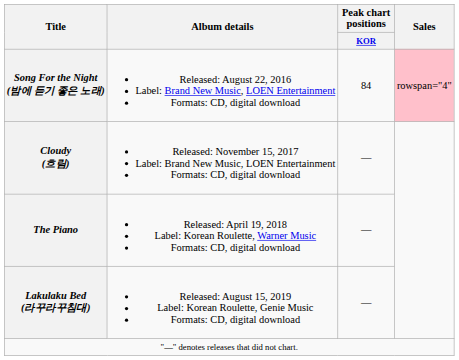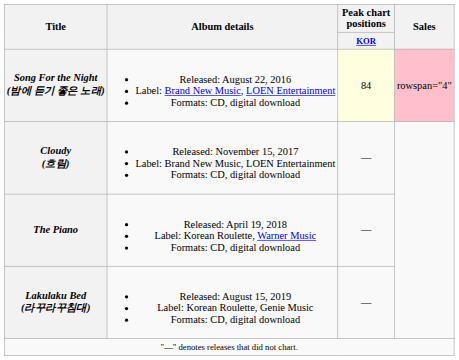(366, 85) no background -> (366, 85) lightyellow background
